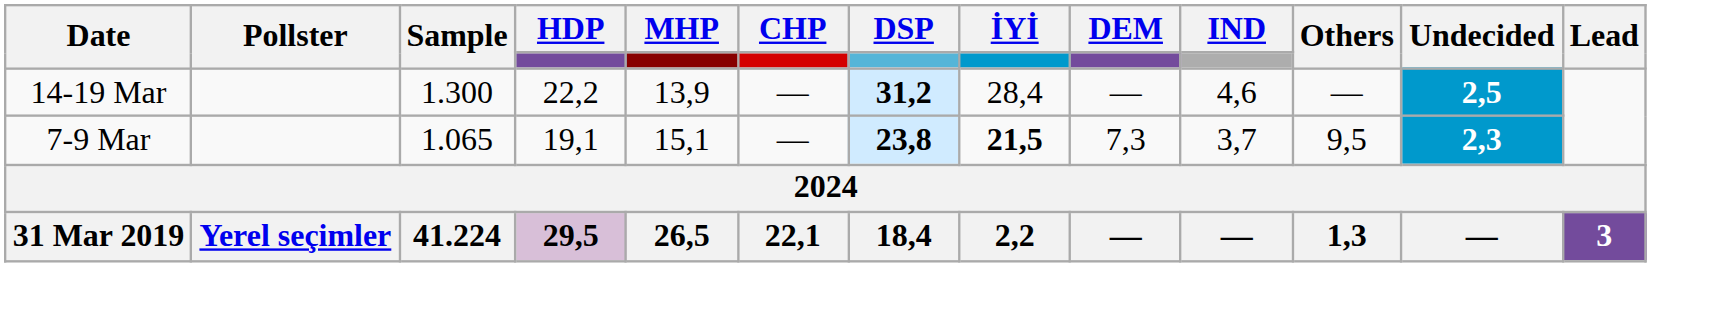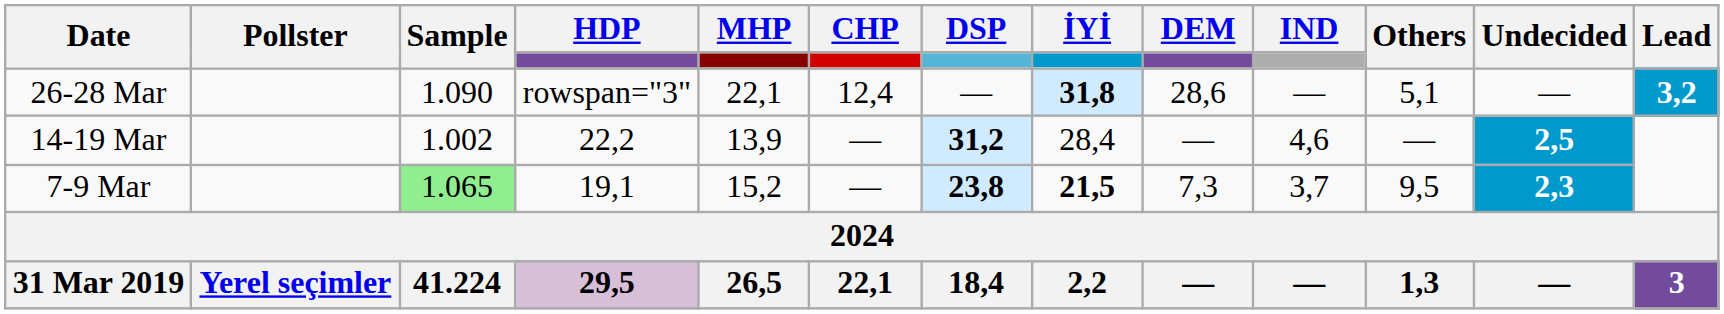+ row: (98, 91)
(457, 91) 1.300 -> (457, 139) 1.002
(457, 139) no background -> (457, 187) lightgreen background
(682, 139) 15,1 -> (754, 187) 15,2
